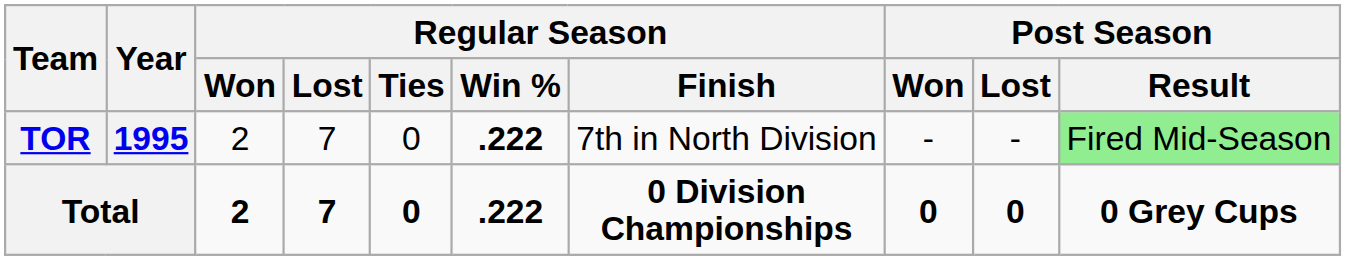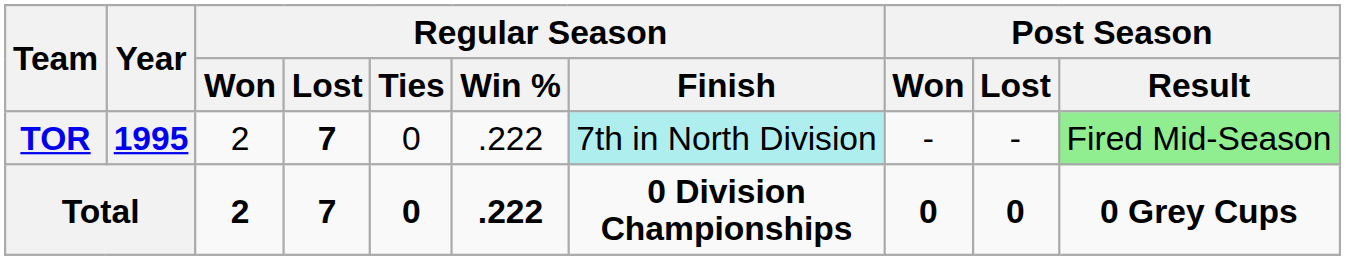(327, 138) normal -> (327, 138) bold
(511, 138) bold -> (511, 138) normal
(727, 138) no background -> (727, 138) paleturquoise background
